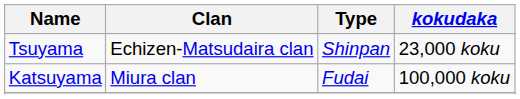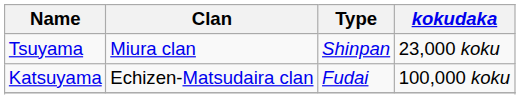(212, 48) Echizen-Matsudaira clan -> (153, 48) Miura clan
(153, 78) Miura clan -> (212, 78) Echizen-Matsudaira clan
